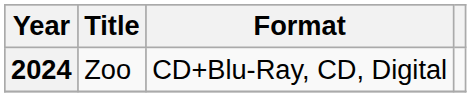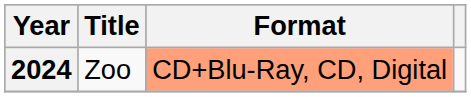(300, 69) no background -> (300, 69) lightsalmon background
